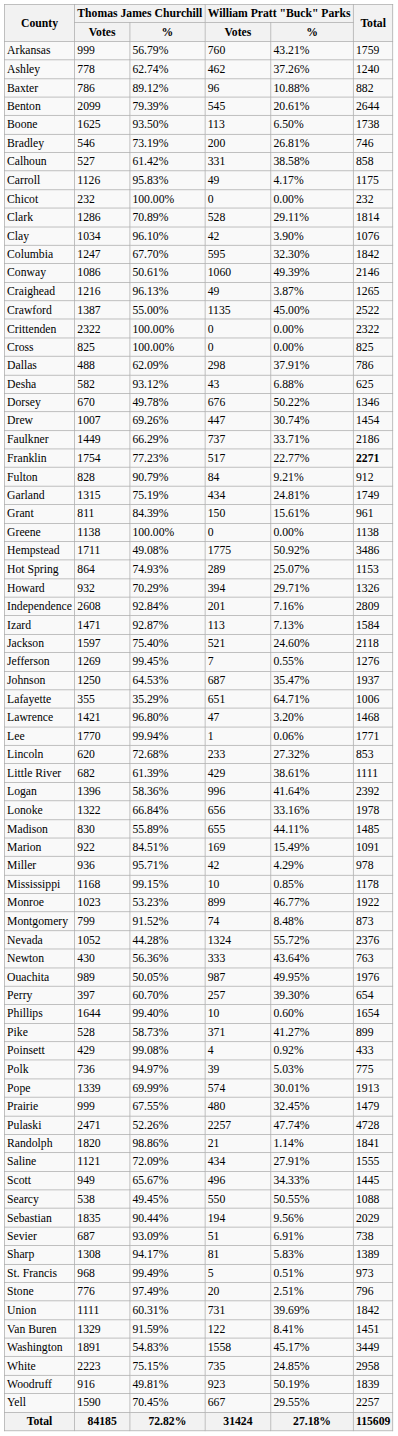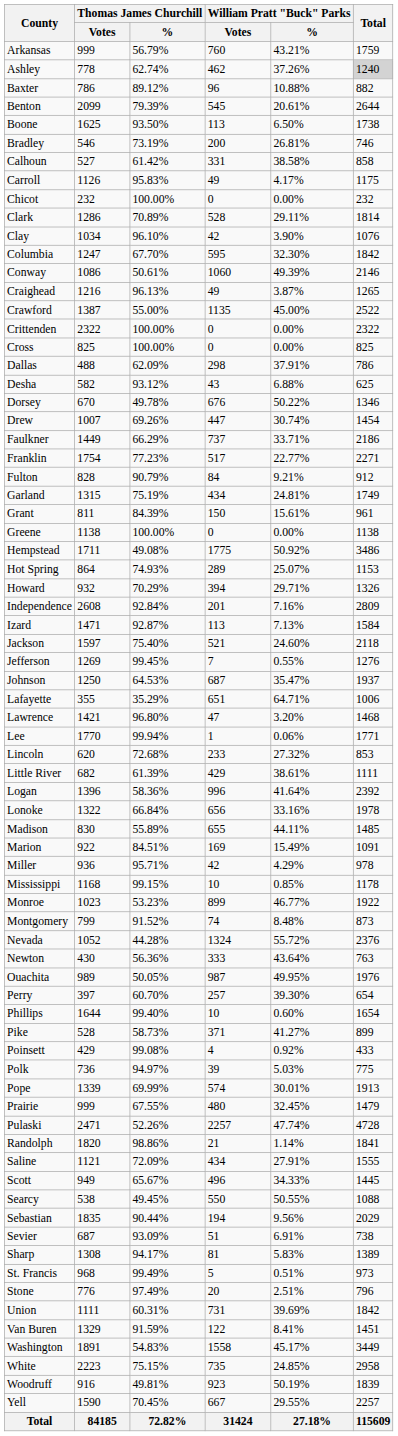(368, 69) no background -> (368, 69) lightgrey background
(368, 458) bold -> (368, 458) normal
